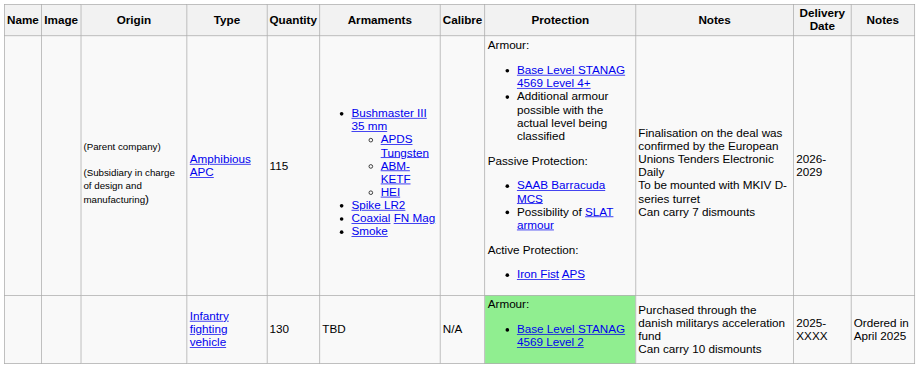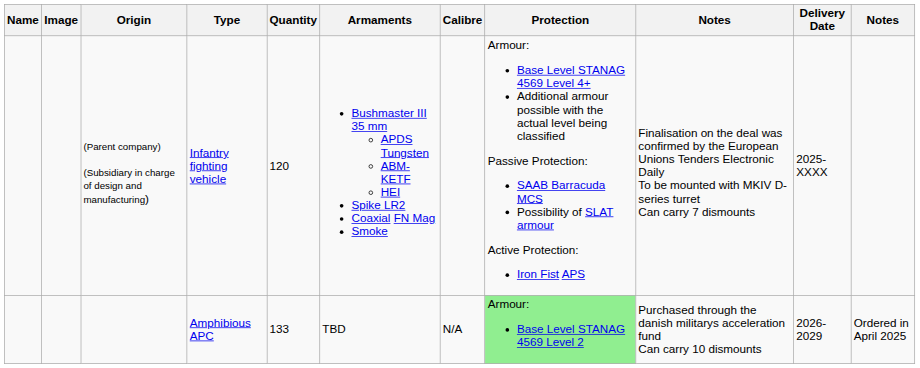(220, 165) Amphibious APC -> (209, 165) Infantry fighting vehicle
(279, 165) 115 -> (279, 165) 120
(811, 165) 2026-2029 -> (812, 165) 2025-XXXX
(209, 329) Infantry fighting vehicle -> (220, 329) Amphibious APC
(279, 329) 130 -> (279, 329) 133
(812, 329) 2025-XXXX -> (811, 329) 2026-2029
